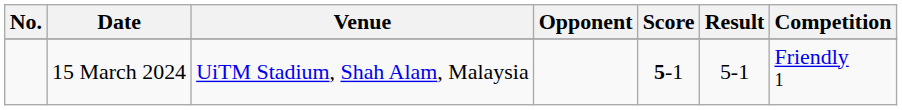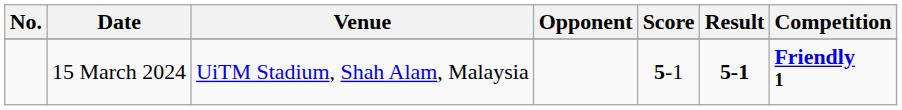(735, 71) normal -> (735, 71) bold
(812, 67) normal -> (815, 71) bold
